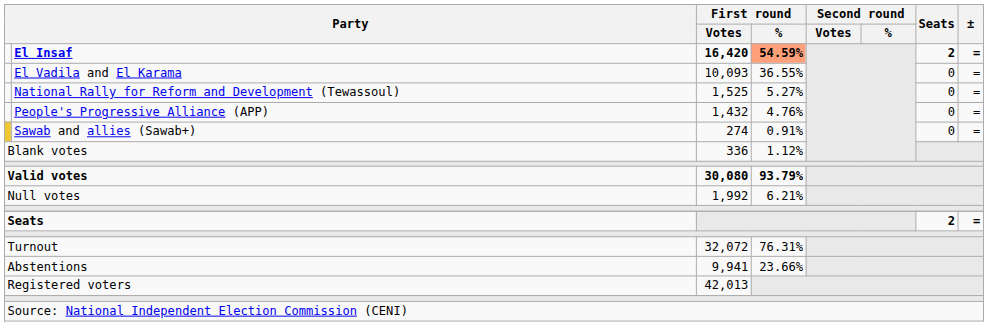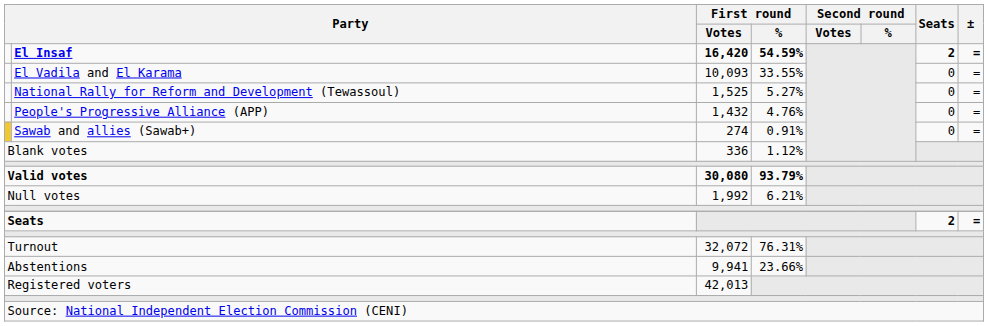(781, 54) lightsalmon background -> (781, 54) no background
(781, 73) 36.55% -> (781, 73) 33.55%
